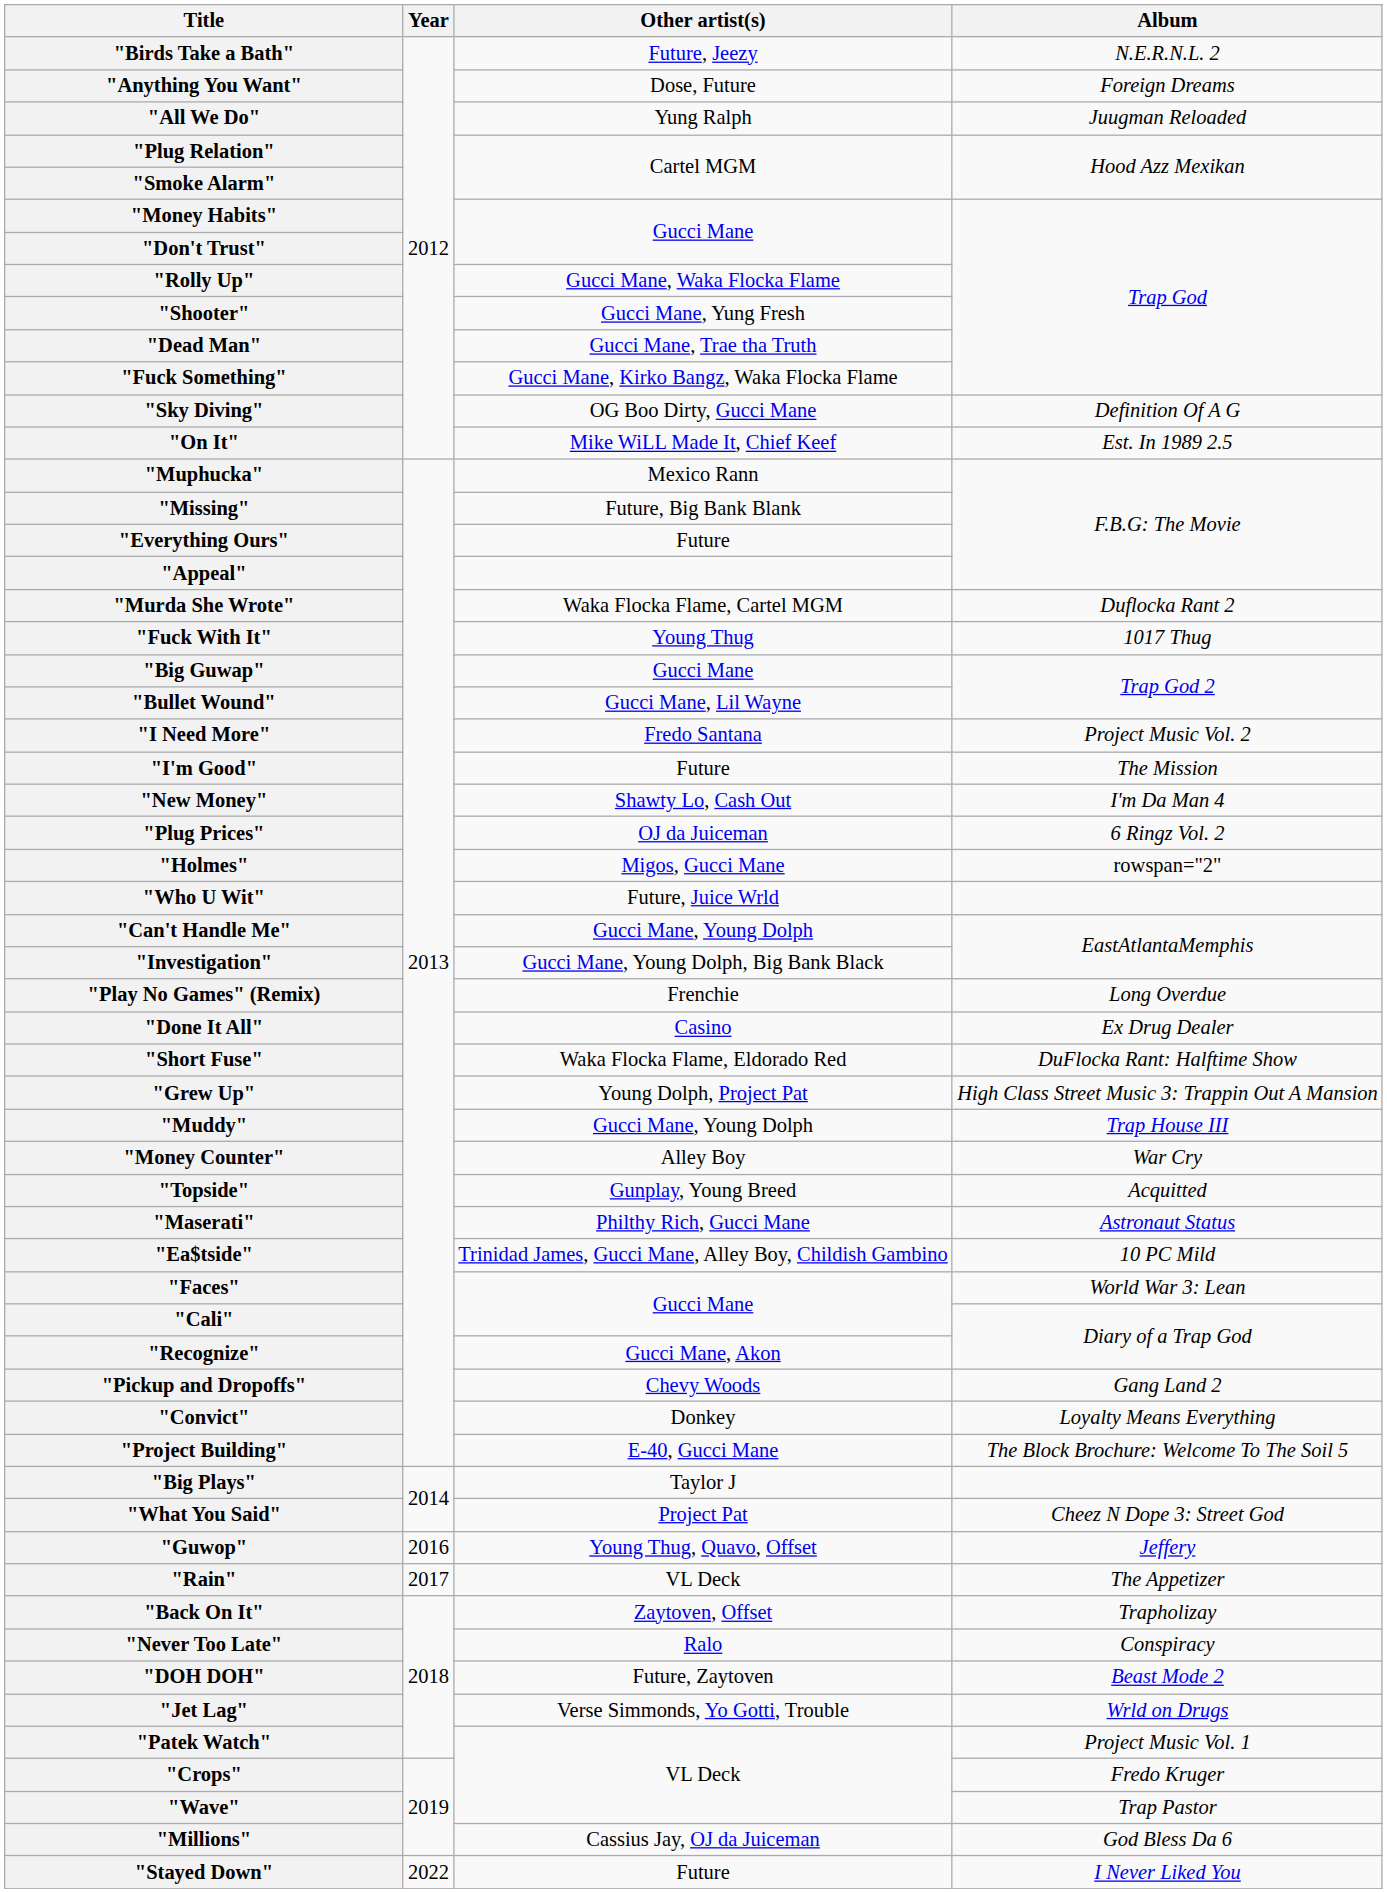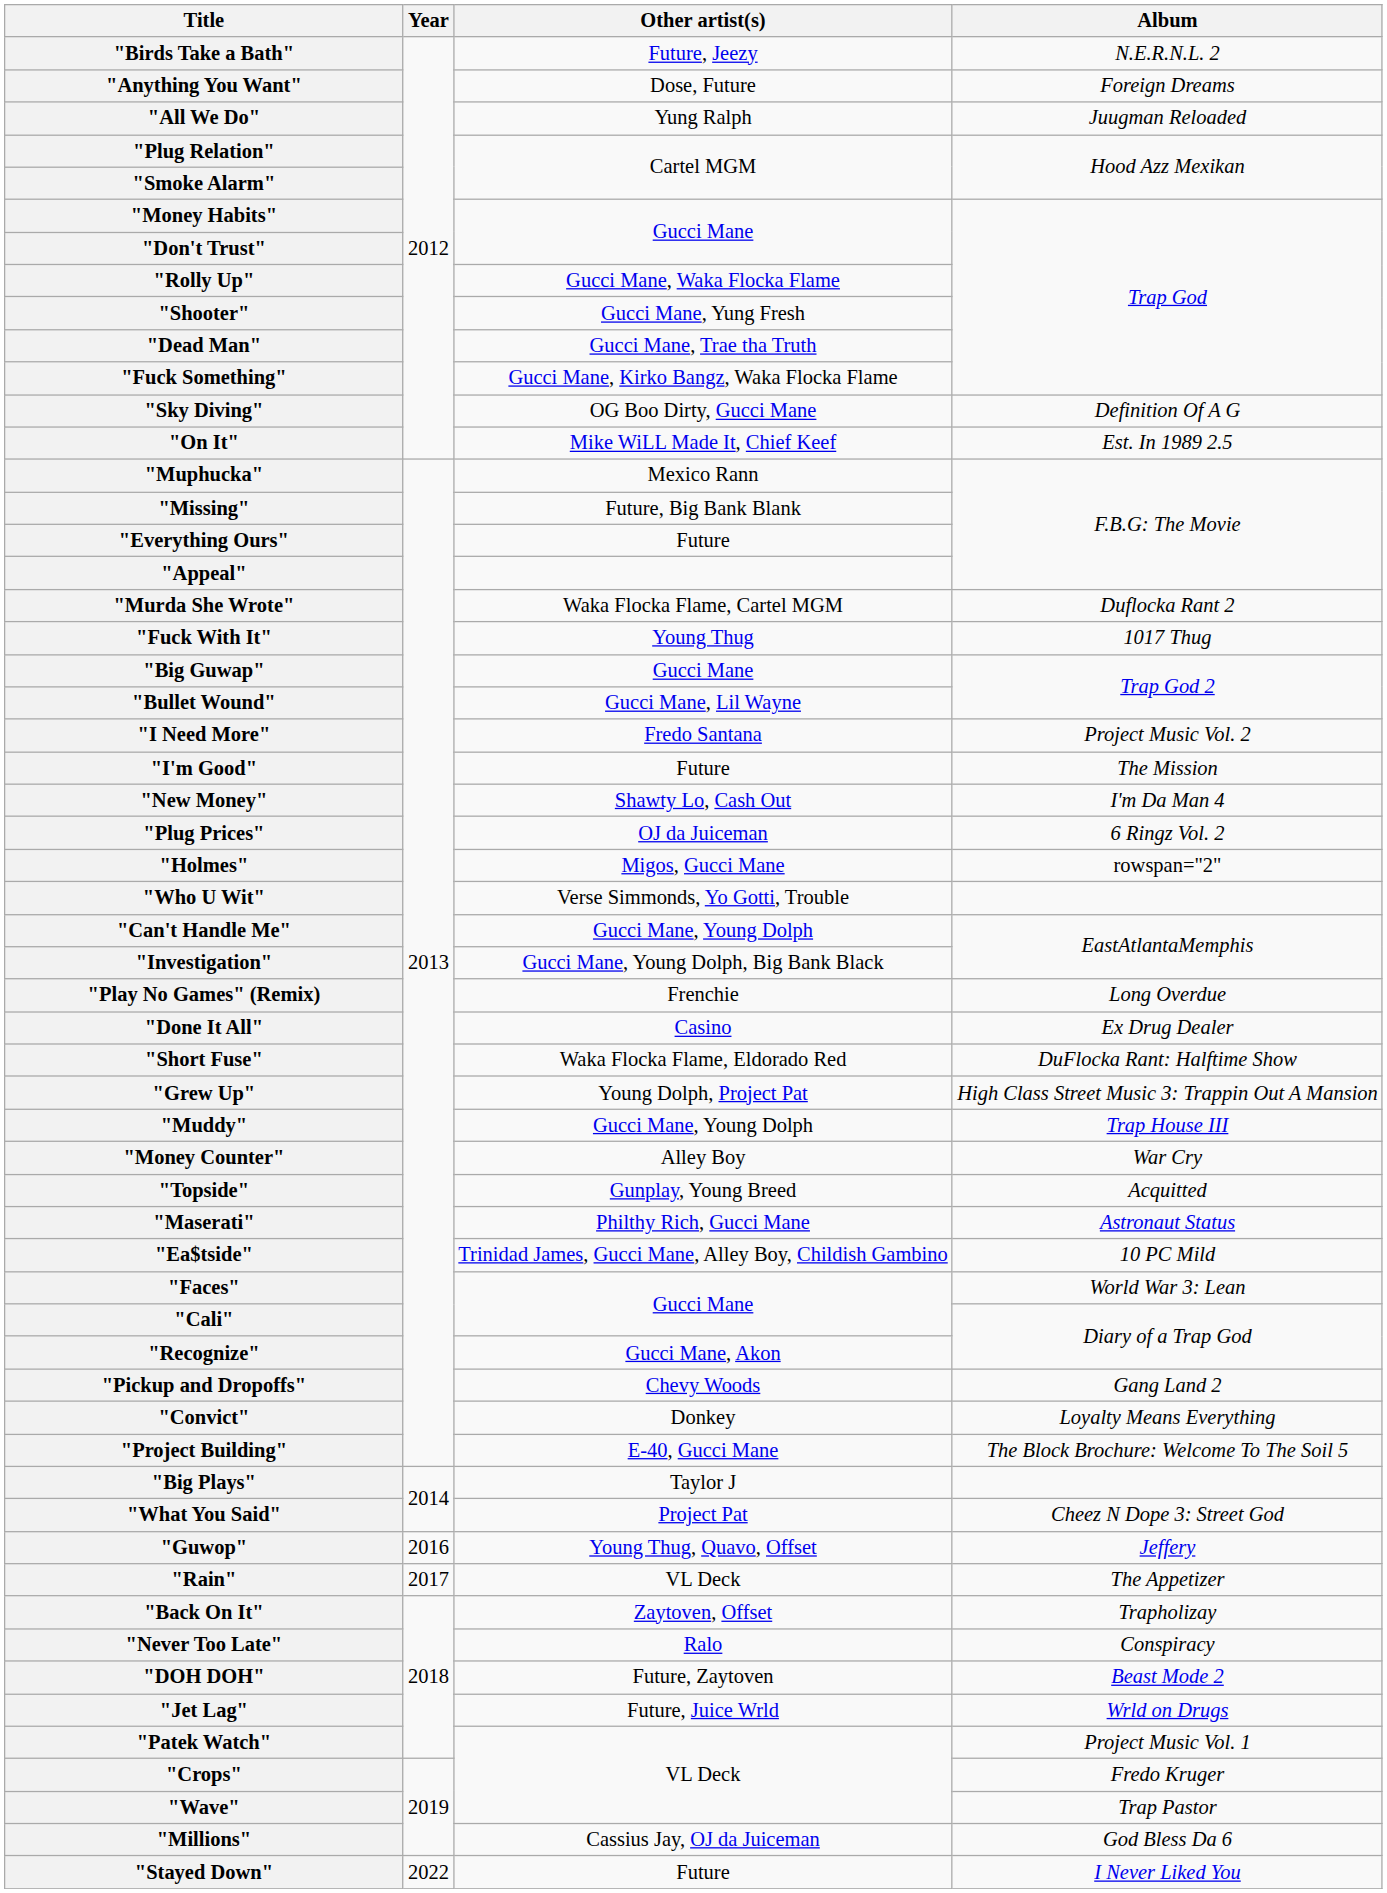(703, 897) Future, Juice Wrld -> (703, 897) Verse Simmonds, Yo Gotti, Trouble
(703, 1709) Verse Simmonds, Yo Gotti, Trouble -> (703, 1709) Future, Juice Wrld
